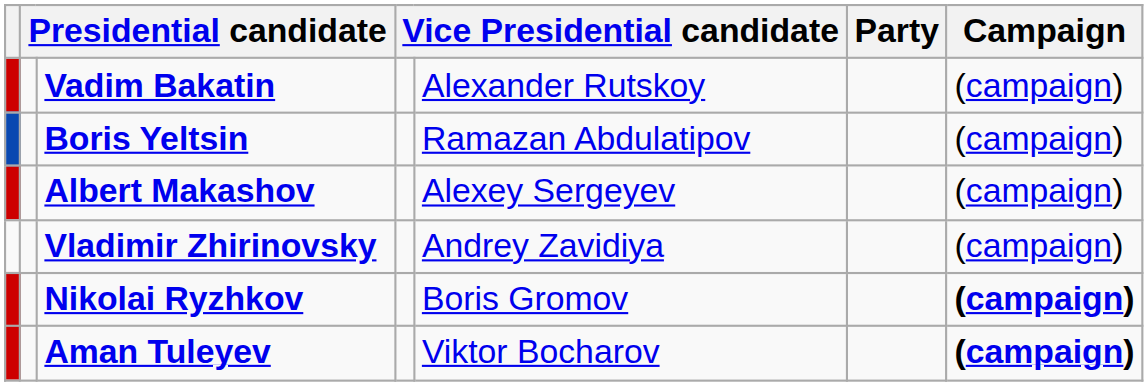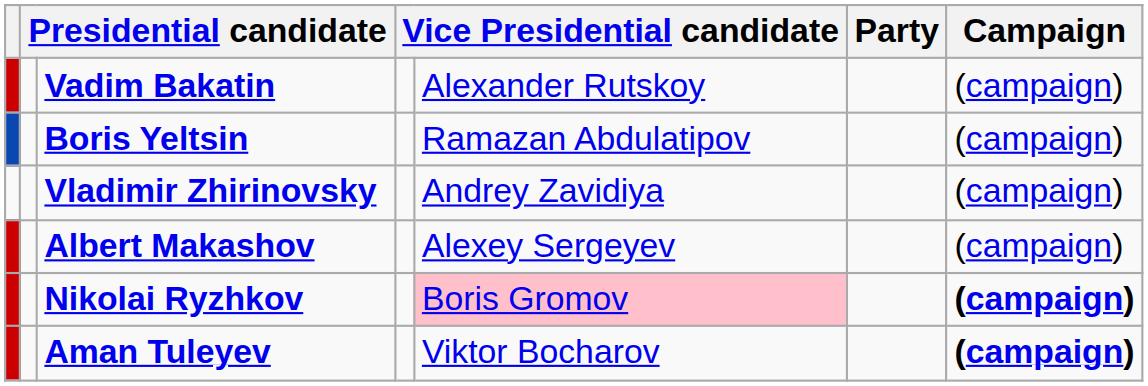rows swapped: (210, 245) <-> (179, 191)
(525, 298) no background -> (525, 298) pink background
